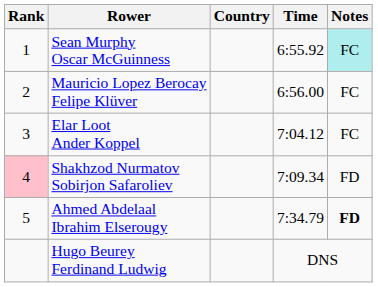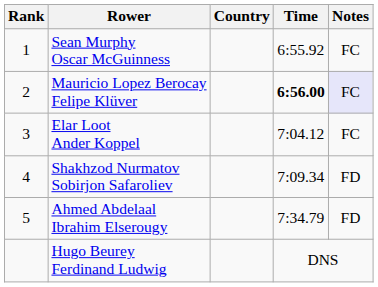(350, 50) paleturquoise background -> (350, 50) no background
(300, 92) normal -> (301, 92) bold
(350, 92) no background -> (350, 92) lavender background
(26, 176) pink background -> (26, 176) no background
(350, 218) bold -> (350, 218) normal
